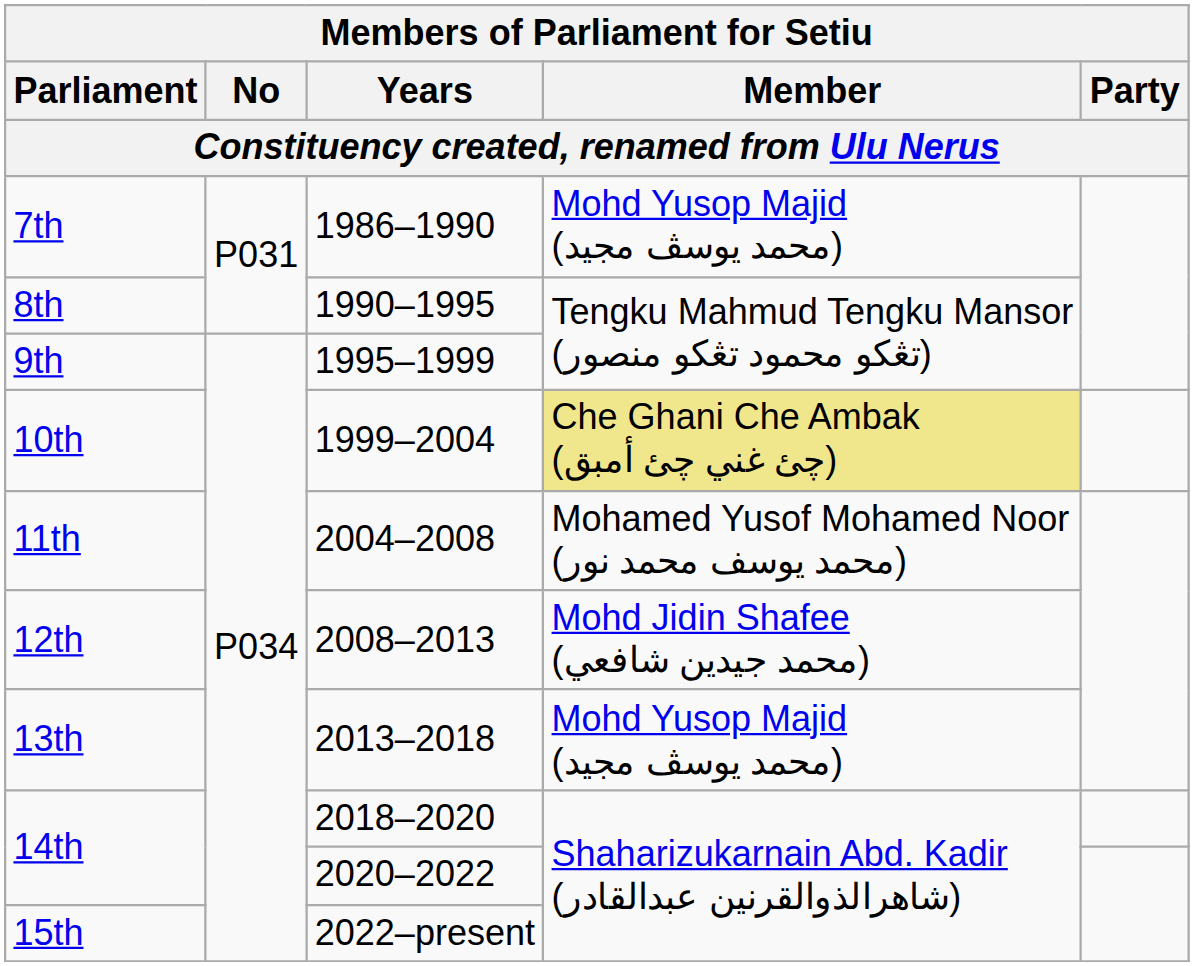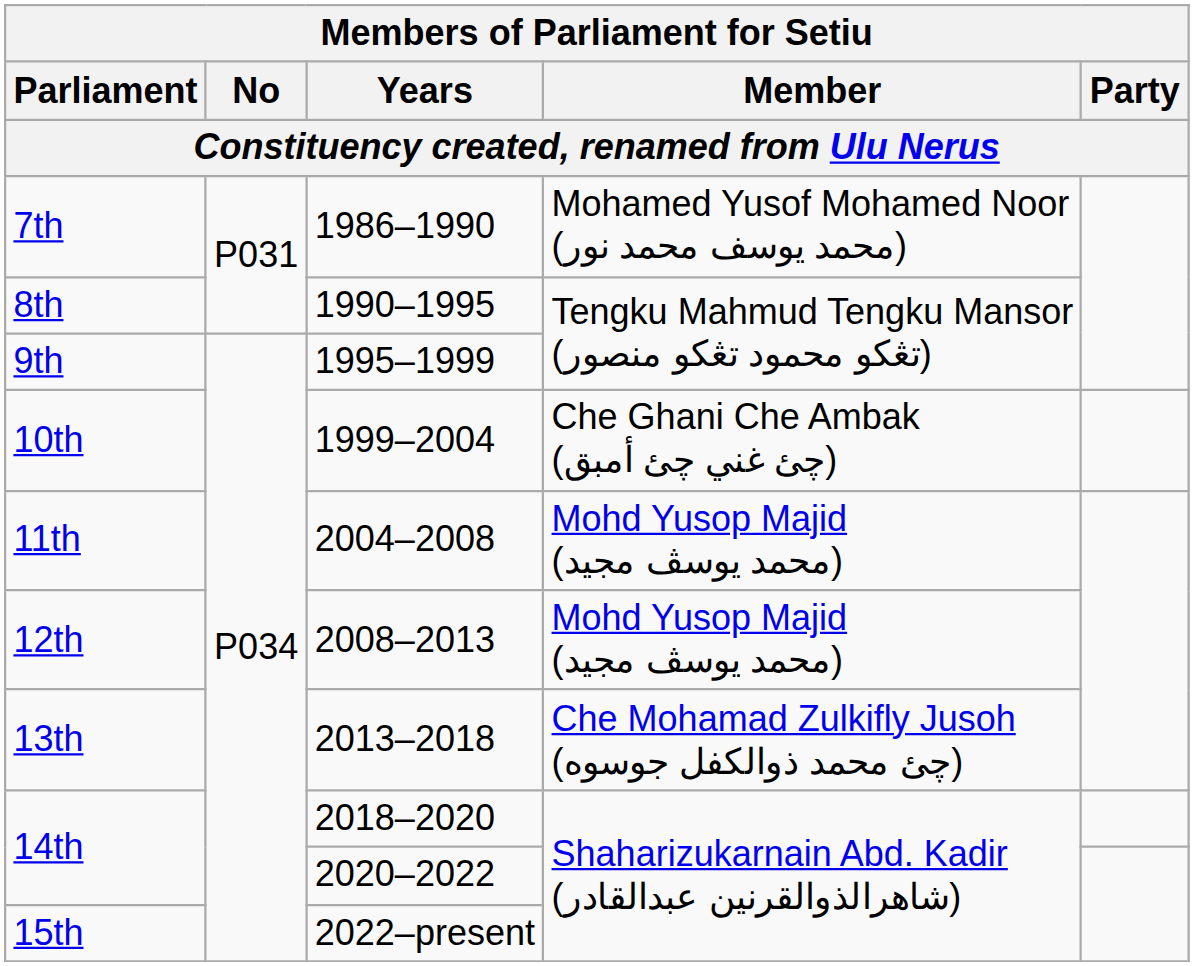(699, 225) Mohd Yusop Majid (محمد يوسڤ مجيد) -> (810, 225) Mohamed Yusof Mohamed Noor (محمد يوسف محمد نور)
(736, 439) khaki background -> (736, 439) no background
(810, 539) Mohamed Yusof Mohamed Noor (محمد يوسف محمد نور) -> (699, 539) Mohd Yusop Majid (محمد يوسڤ مجيد)
(711, 639) Mohd Jidin Shafee (محمد جيدين شافعي) -> (699, 639) Mohd Yusop Majid (محمد يوسڤ مجيد)
(699, 739) Mohd Yusop Majid (محمد يوسڤ مجيد) -> (784, 739) Che Mohamad Zulkifly Jusoh (چئ محمد ذوالكفل جوسوه)
